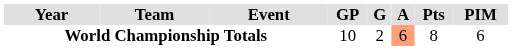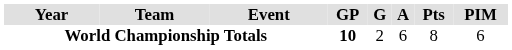(348, 35) normal -> (348, 35) bold
(403, 35) lightsalmon background -> (403, 35) no background
